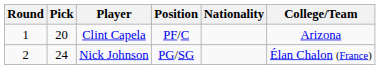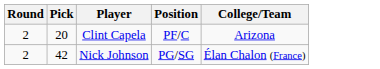- column: (234, 14)
(26, 34) 1 -> (26, 34) 2
(62, 54) 24 -> (62, 54) 42
